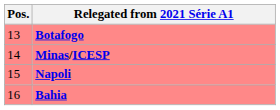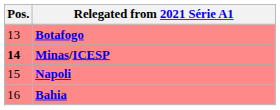(14, 54) normal -> (14, 54) bold
